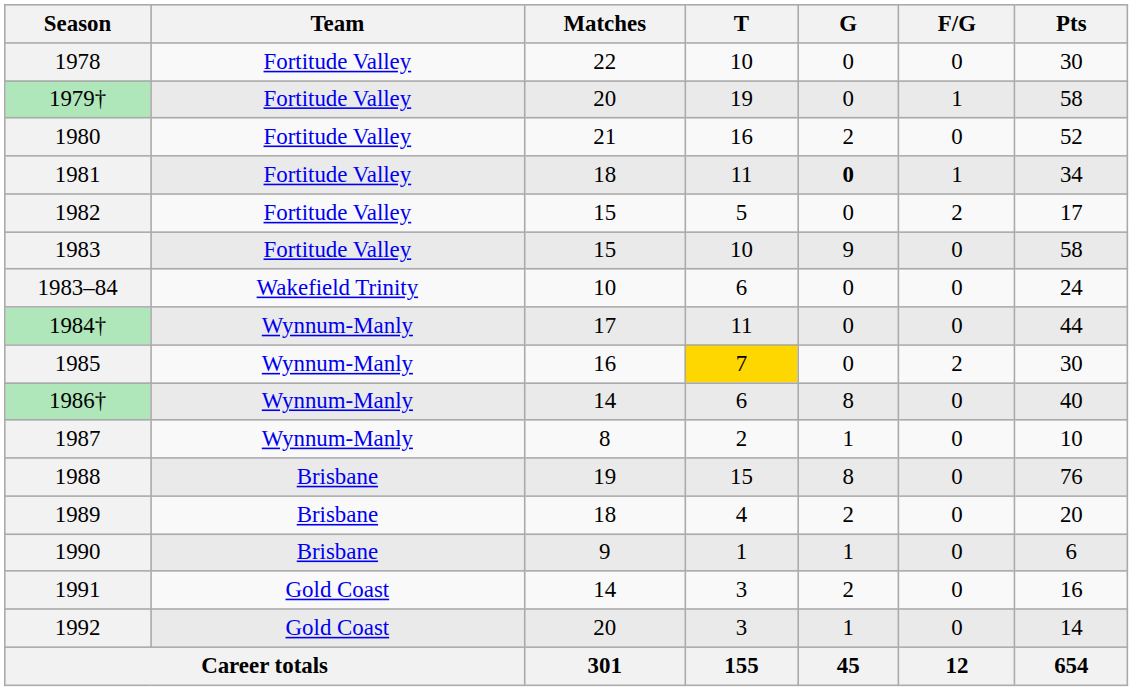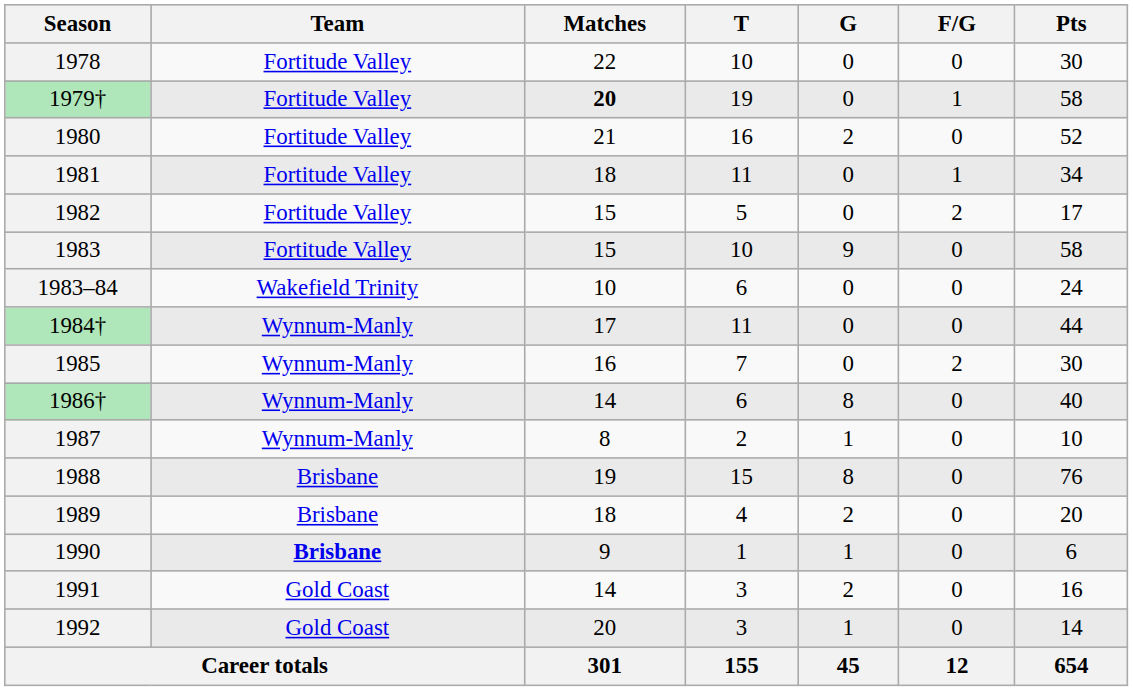(605, 99) normal -> (605, 99) bold
(848, 174) bold -> (848, 174) normal
(741, 363) gold background -> (741, 363) no background
(337, 552) normal -> (337, 552) bold
